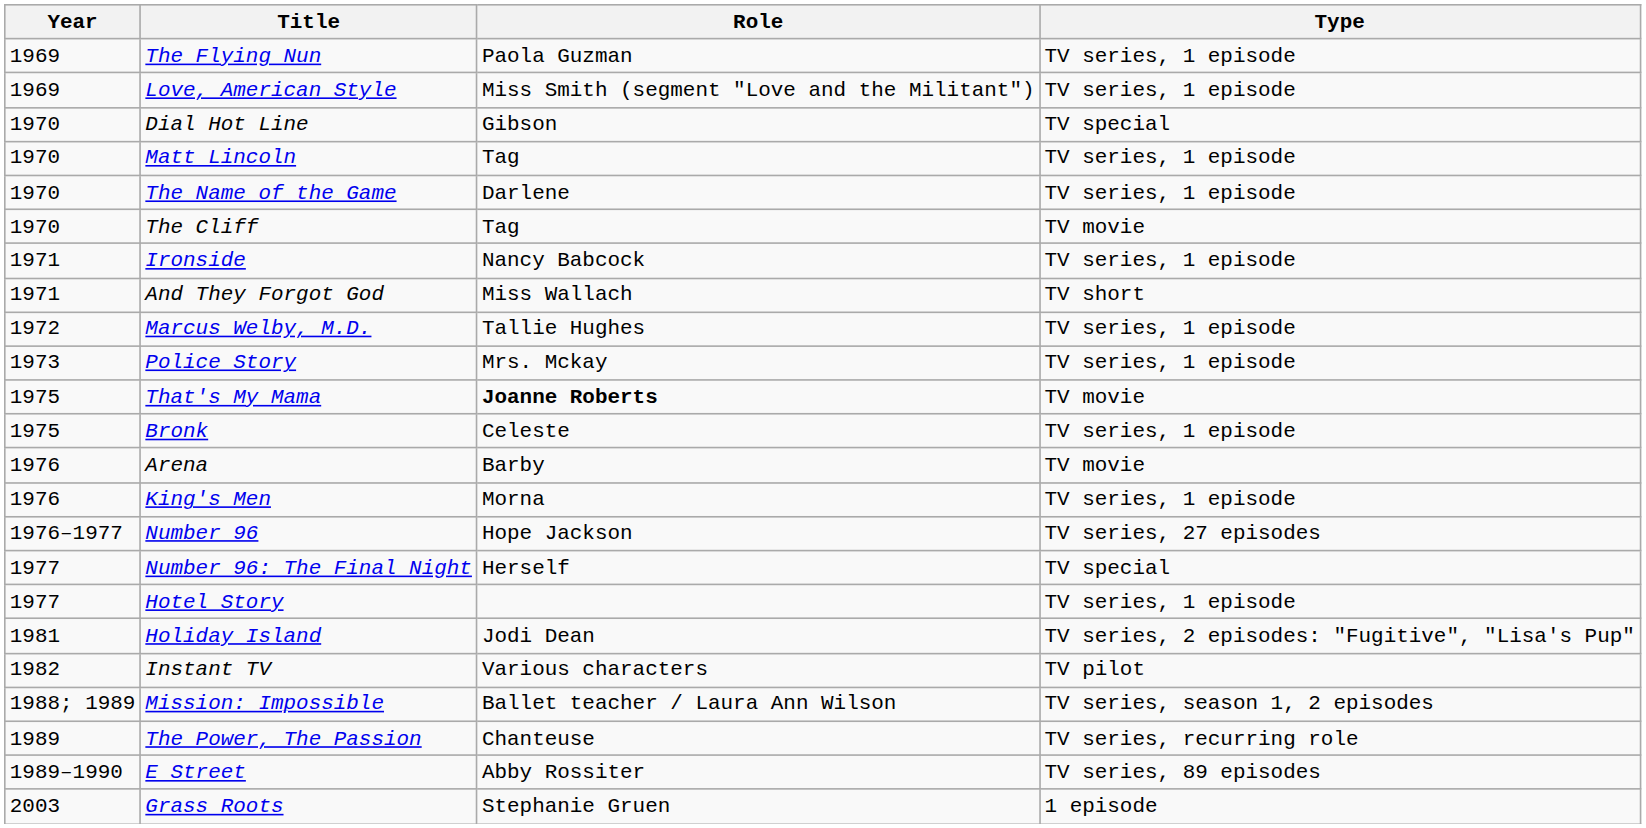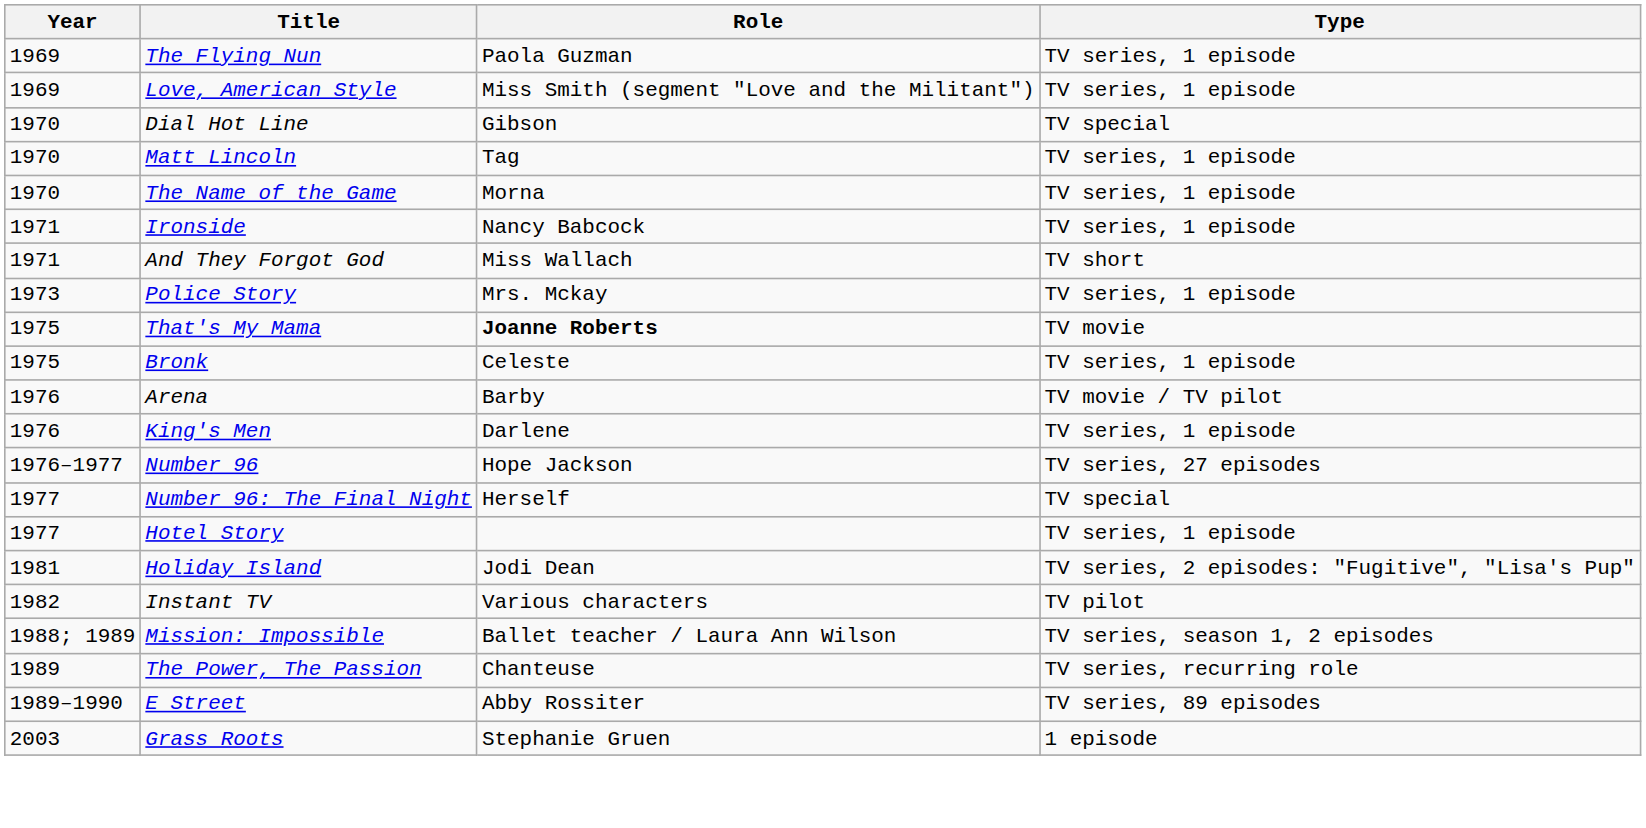(526, 192) Darlene -> (513, 192) Morna
- row: (202, 227)
- row: (258, 329)
(1095, 465) TV movie -> (1164, 397) TV movie / TV pilot
(513, 499) Morna -> (526, 431) Darlene
